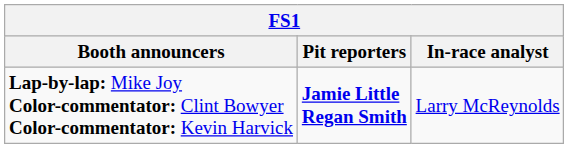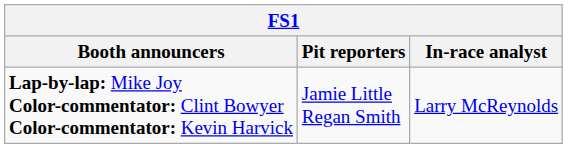(354, 105) bold -> (351, 105) normal
